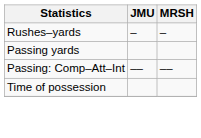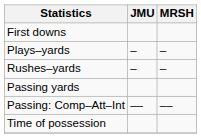+ row: (36, 32)
+ row: (38, 50)
